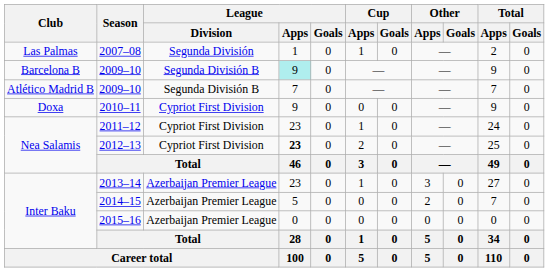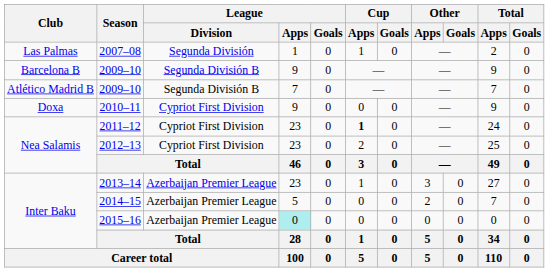(295, 70) paleturquoise background -> (295, 70) no background
(361, 126) normal -> (361, 126) bold
(295, 145) bold -> (295, 145) normal
(295, 220) no background -> (295, 220) paleturquoise background
